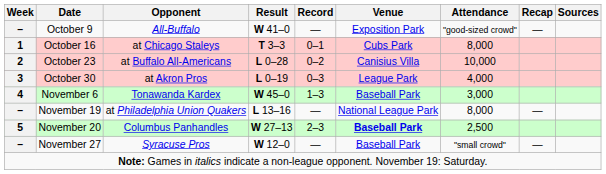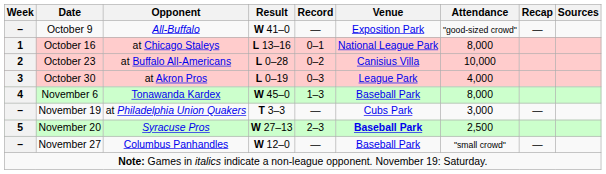(272, 45) T 3–3 -> (272, 45) L 13–16
(388, 45) Cubs Park -> (388, 45) National League Park
(480, 95) 3,000 -> (480, 95) 8,000
(272, 111) L 13–16 -> (272, 111) T 3–3
(388, 111) National League Park -> (388, 111) Cubs Park
(480, 111) 8,000 -> (480, 111) 3,000
(176, 128) Columbus Panhandles -> (176, 128) Syracuse Pros
(176, 144) Syracuse Pros -> (176, 144) Columbus Panhandles
